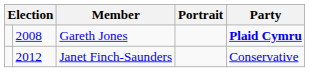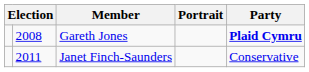(29, 56) 2012 -> (28, 56) 2011
